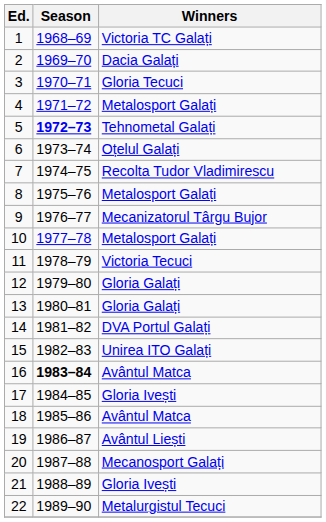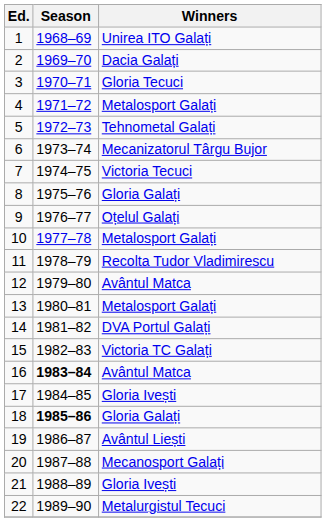(157, 38) Victoria TC Galați -> (157, 38) Unirea ITO Galați
(64, 128) bold -> (64, 128) normal
(141, 150) Oțelul Galați -> (184, 150) Mecanizatorul Târgu Bujor
(188, 172) Recolta Tudor Vladimirescu -> (147, 172) Victoria Tecuci
(159, 194) Metalosport Galați -> (141, 194) Gloria Galați
(184, 217) Mecanizatorul Târgu Bujor -> (141, 217) Oțelul Galați
(147, 261) Victoria Tecuci -> (188, 261) Recolta Tudor Vladimirescu
(141, 284) Gloria Galați -> (146, 284) Avântul Matca
(141, 306) Gloria Galați -> (159, 306) Metalosport Galați
(157, 350) Unirea ITO Galați -> (157, 350) Victoria TC Galați
(64, 417) normal -> (64, 417) bold
(146, 417) Avântul Matca -> (141, 417) Gloria Galați
